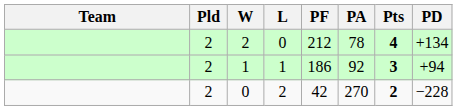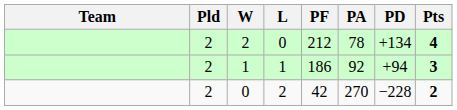columns swapped: (432, 17) <-> (393, 17)
